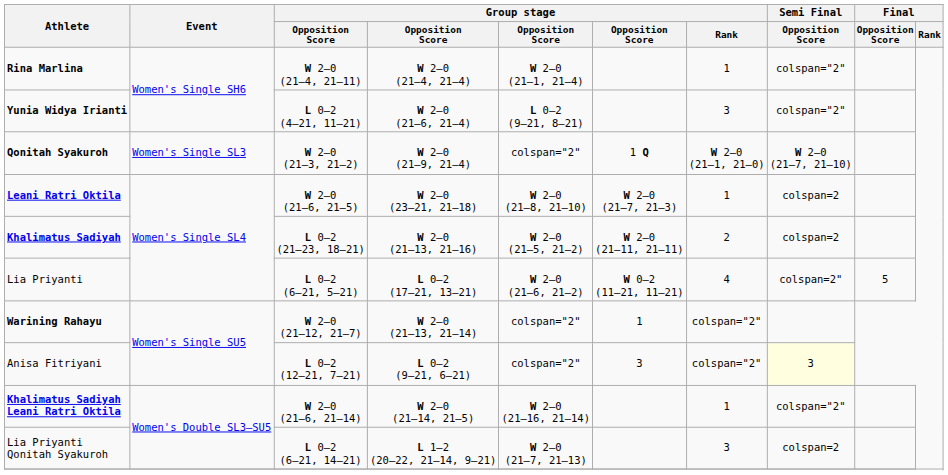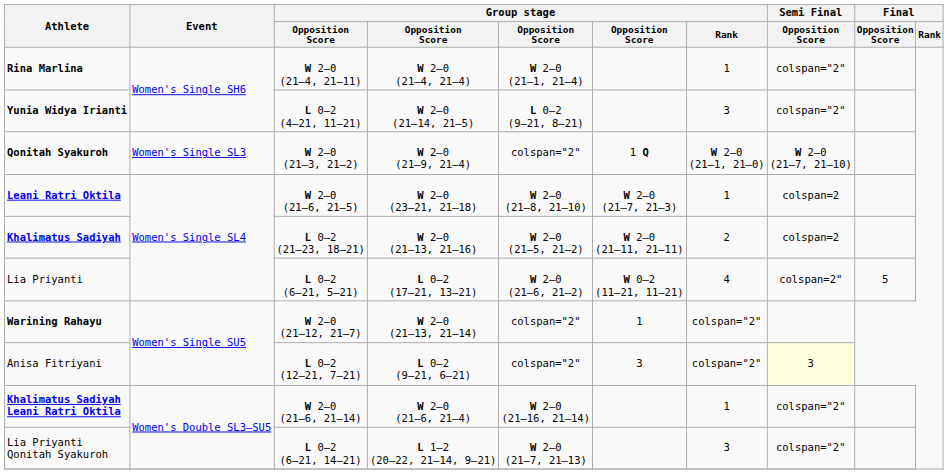(433, 117) W 2–0 (21–6, 21–4) -> (433, 117) W 2–0 (21–14, 21–5)
(433, 412) W 2–0 (21–14, 21–5) -> (433, 412) W 2–0 (21–6, 21–4)
(811, 448) colspan=2 -> (811, 448) colspan="2"
